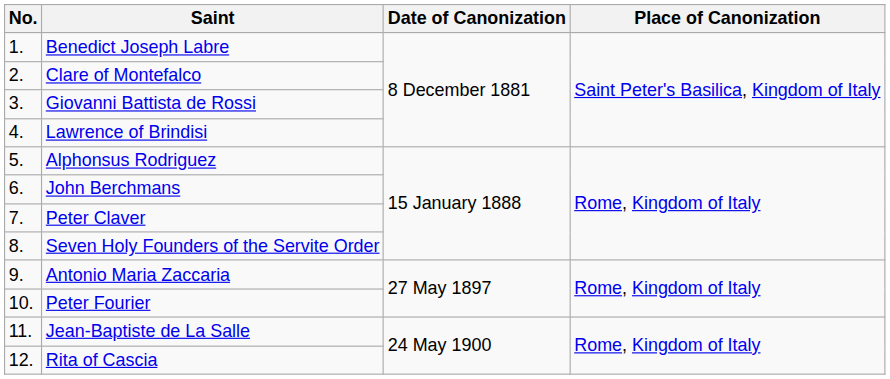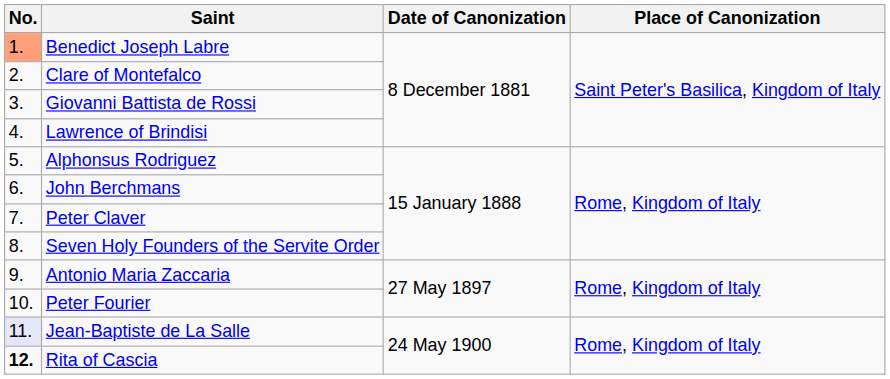(16, 47) no background -> (16, 47) lightsalmon background
(20, 331) no background -> (20, 331) lavender background
(21, 359) normal -> (21, 359) bold
